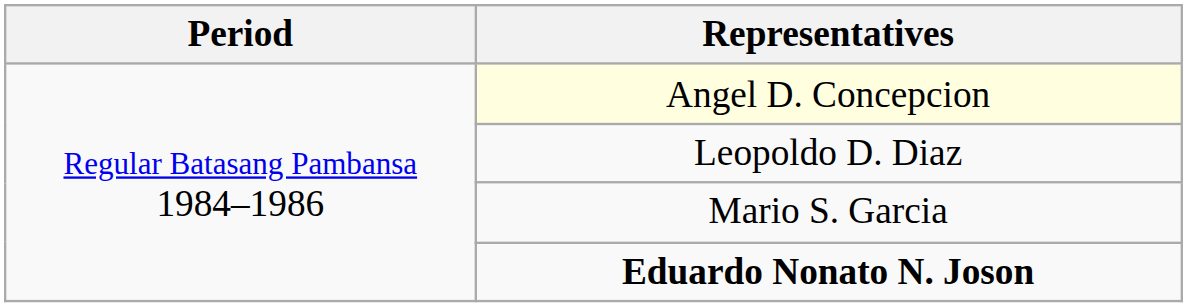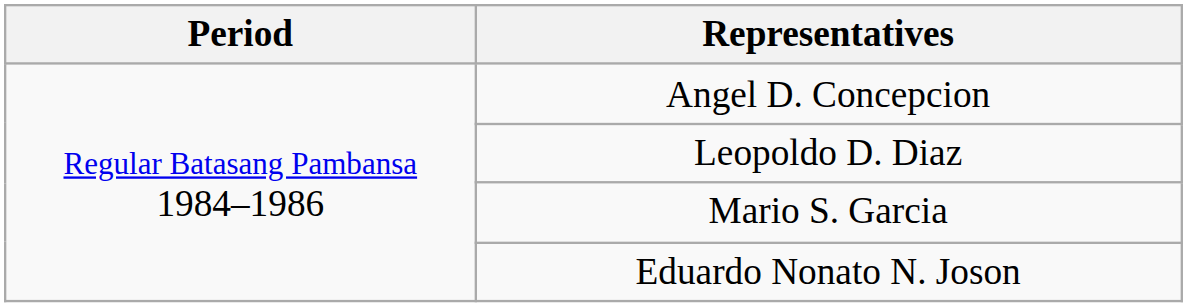(828, 93) lightyellow background -> (828, 93) no background
(828, 270) bold -> (828, 270) normal
